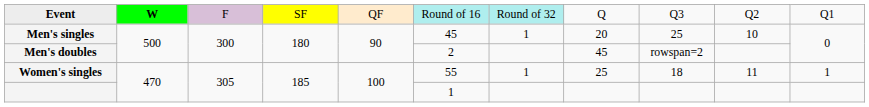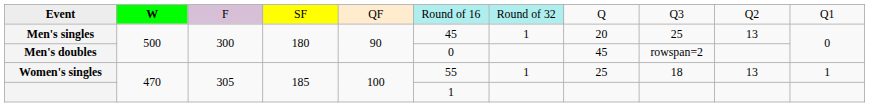(752, 34) 10 -> (752, 34) 13
(451, 53) 2 -> (451, 53) 0
(752, 73) 11 -> (752, 73) 13
